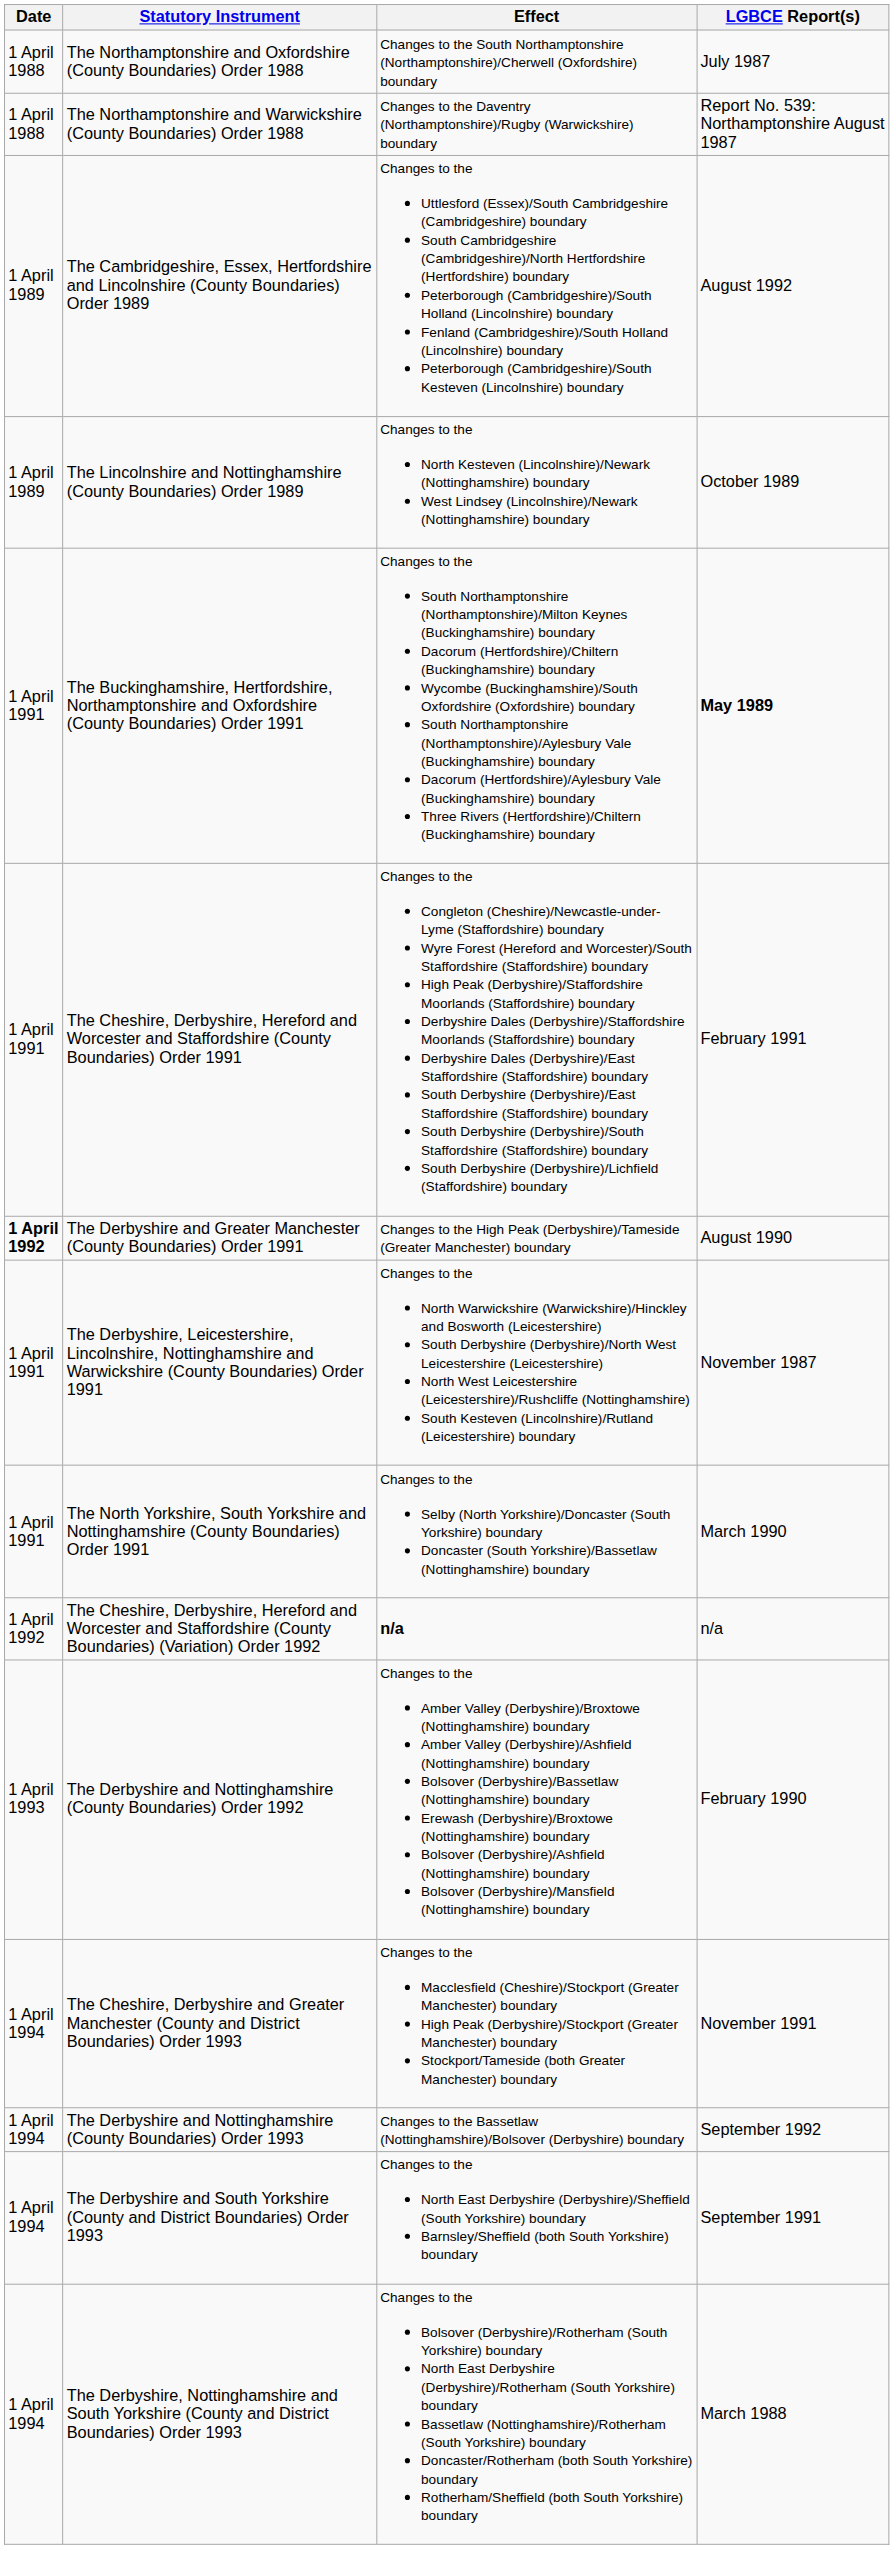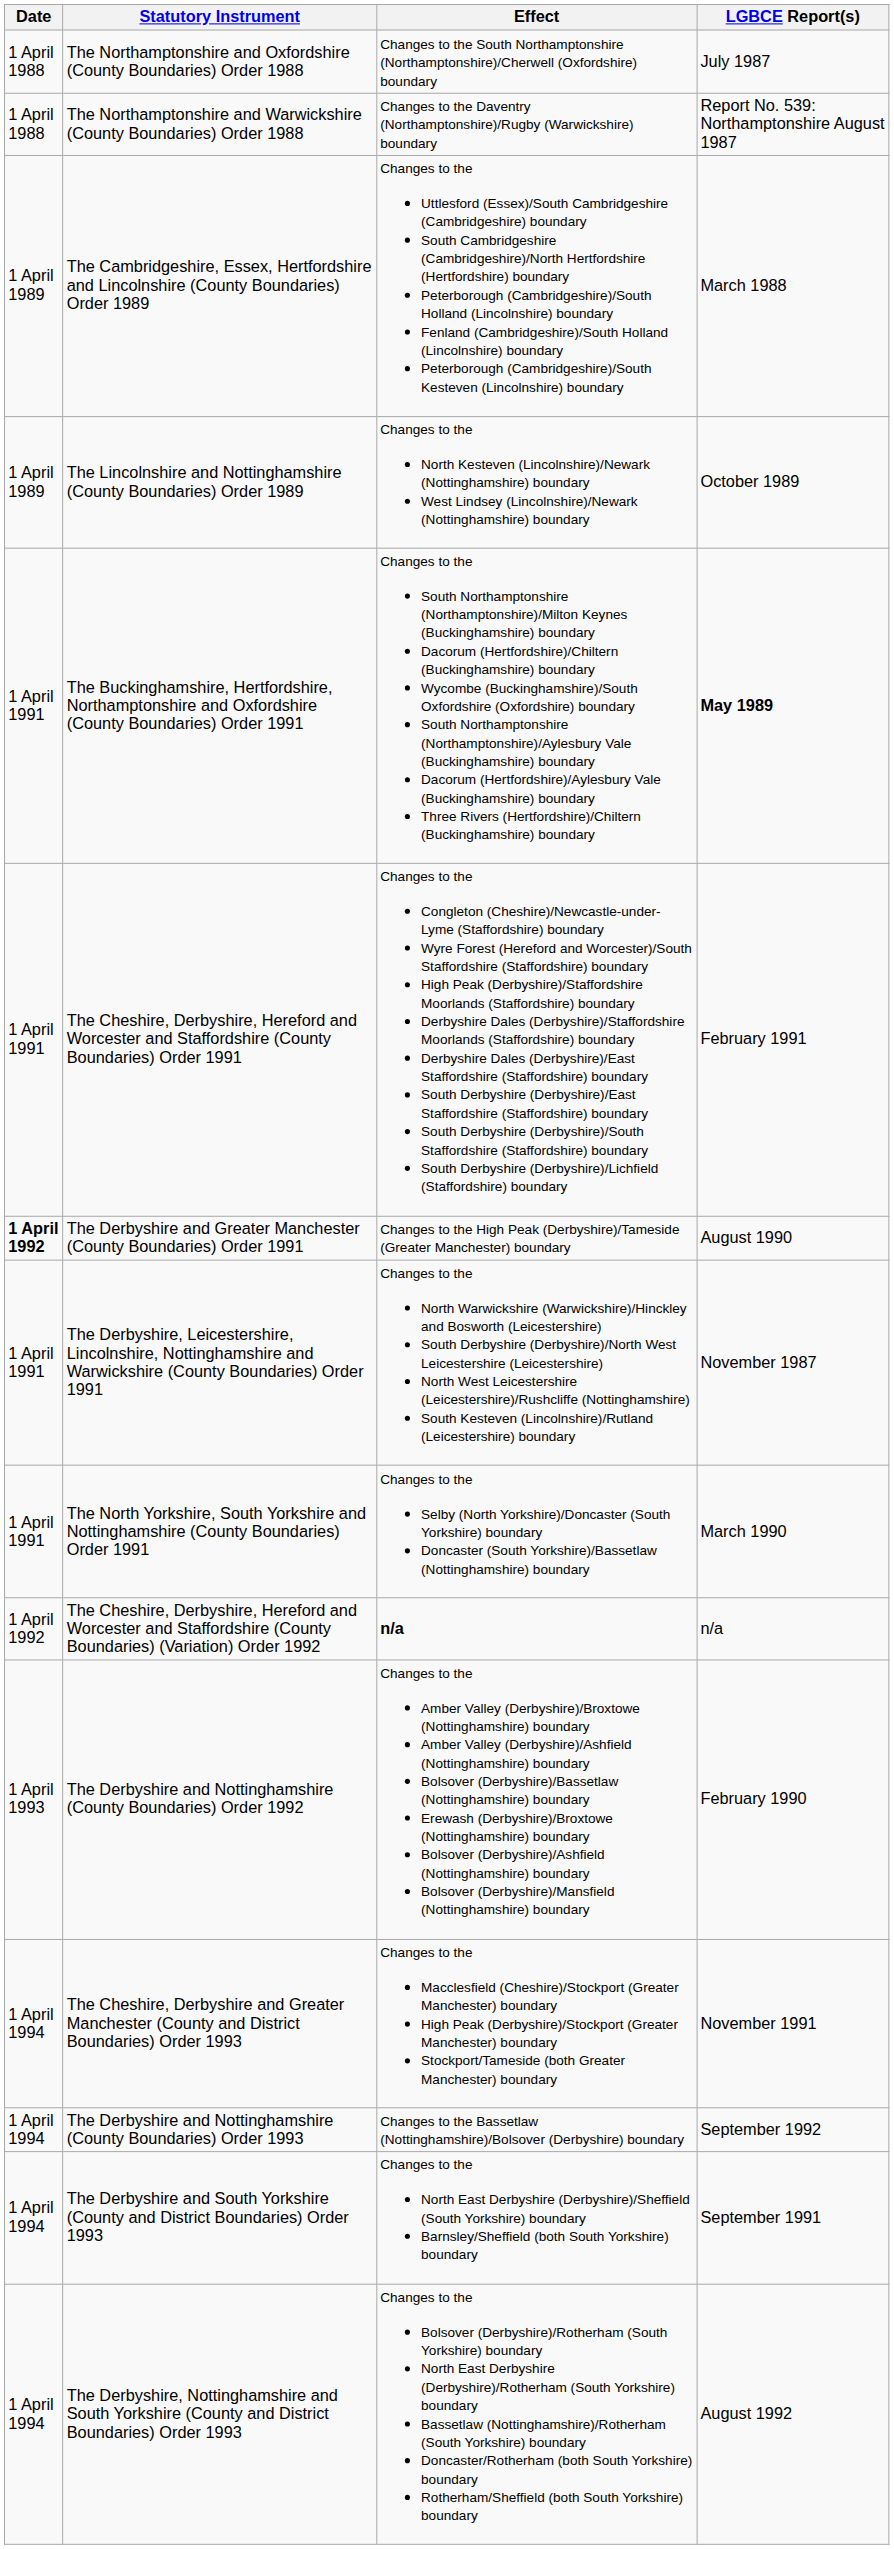(746, 285) August 1992 -> (744, 285) March 1988
(744, 2414) March 1988 -> (746, 2414) August 1992
